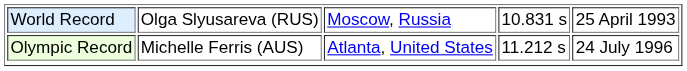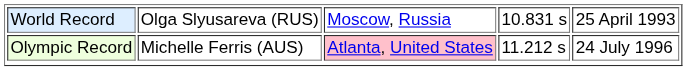(410, 47) no background -> (410, 47) pink background
